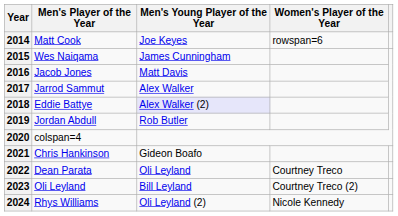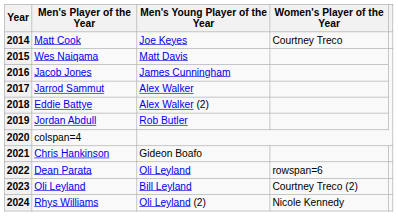(298, 40) rowspan=6 -> (307, 40) Courtney Treco
(185, 56) James Cunningham -> (164, 56) Matt Davis
(164, 72) Matt Davis -> (185, 72) James Cunningham
(174, 105) lavender background -> (174, 105) no background
(307, 170) Courtney Treco -> (298, 170) rowspan=6
